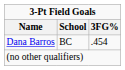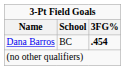(99, 42) normal -> (99, 42) bold
